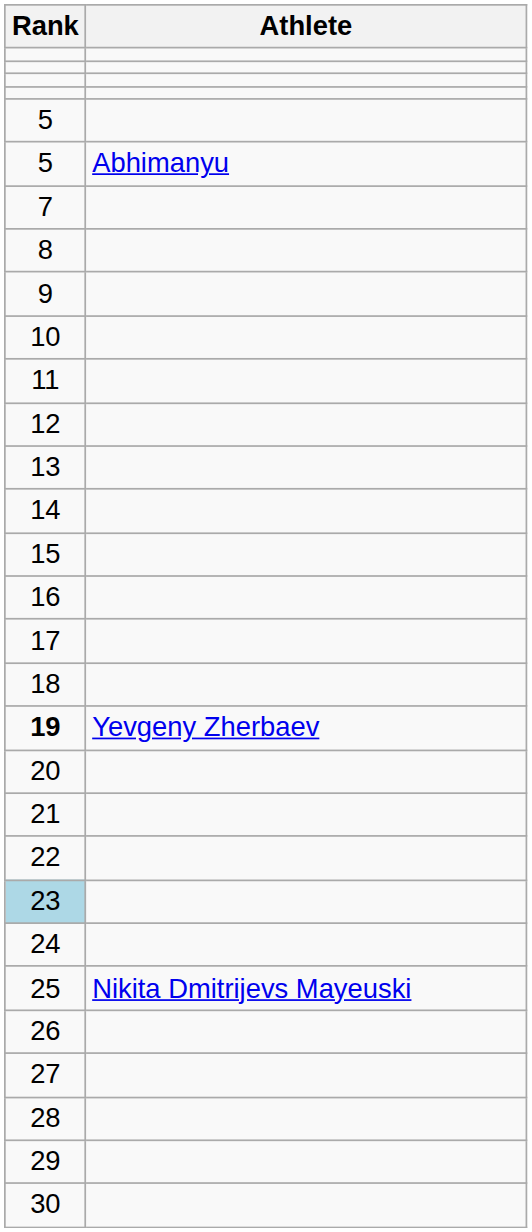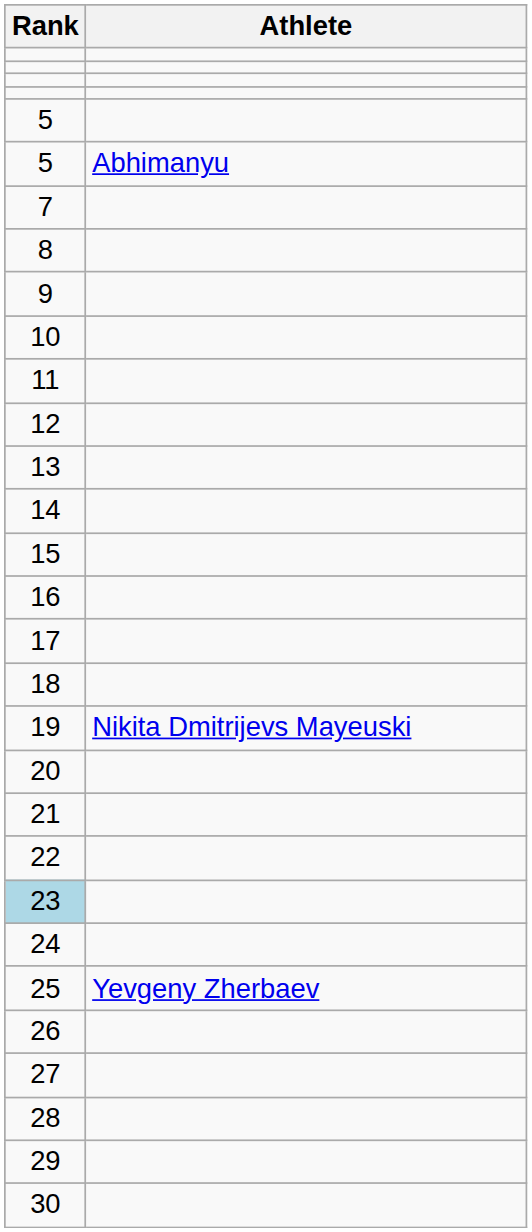(45, 727) bold -> (45, 727) normal
(206, 727) Yevgeny Zherbaev -> (252, 727) Nikita Dmitrijevs Mayeuski
(252, 987) Nikita Dmitrijevs Mayeuski -> (206, 987) Yevgeny Zherbaev
